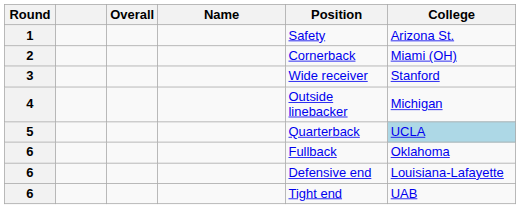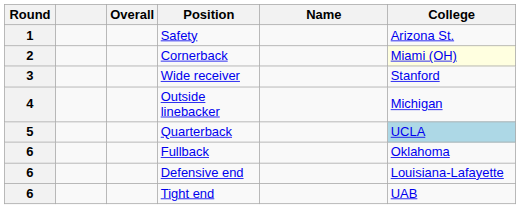columns swapped: (222, 14) <-> (337, 14)
(424, 55) no background -> (424, 55) lightyellow background
